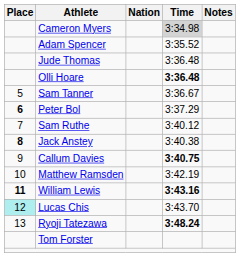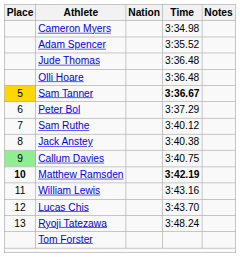(182, 28) lightgrey background -> (182, 28) no background
(182, 77) bold -> (182, 77) normal
(20, 93) no background -> (20, 93) gold background
(182, 93) normal -> (182, 93) bold
(20, 110) bold -> (20, 110) normal
(20, 142) bold -> (20, 142) normal
(20, 158) no background -> (20, 158) lightgreen background
(182, 158) bold -> (182, 158) normal
(20, 175) normal -> (20, 175) bold
(182, 175) normal -> (182, 175) bold
(20, 191) bold -> (20, 191) normal
(182, 191) bold -> (182, 191) normal
(20, 207) paleturquoise background -> (20, 207) no background
(182, 223) bold -> (182, 223) normal
